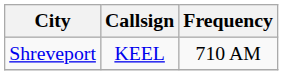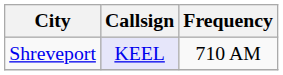(140, 53) no background -> (140, 53) lavender background
